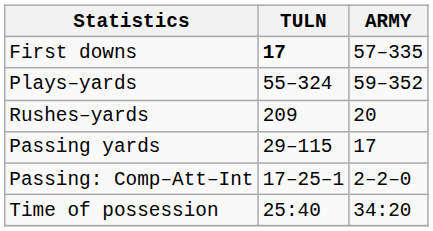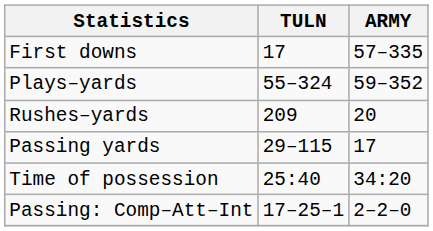(274, 52) bold -> (274, 52) normal
rows swapped: (131, 179) <-> (114, 210)
